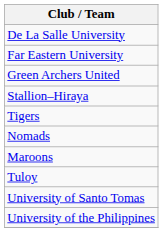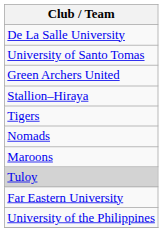(65, 55) Far Eastern University -> (76, 55) University of Santo Tomas
(22, 177) no background -> (22, 177) lightgrey background
(76, 197) University of Santo Tomas -> (65, 197) Far Eastern University
